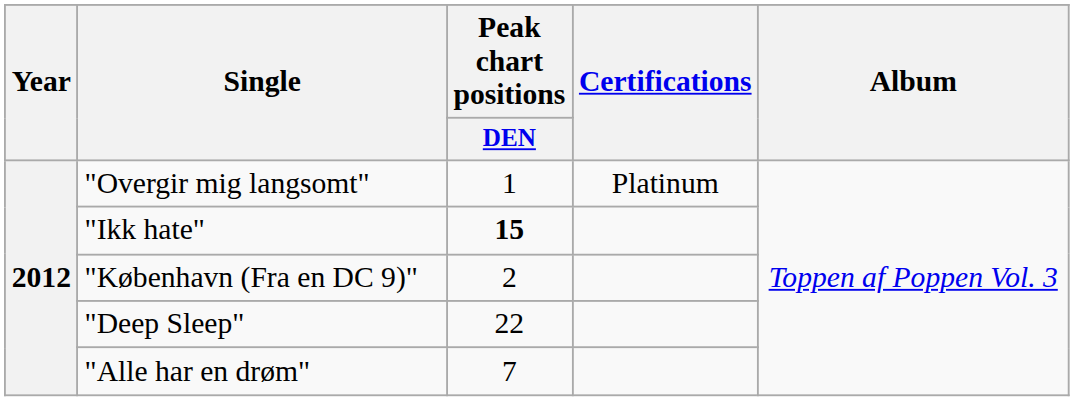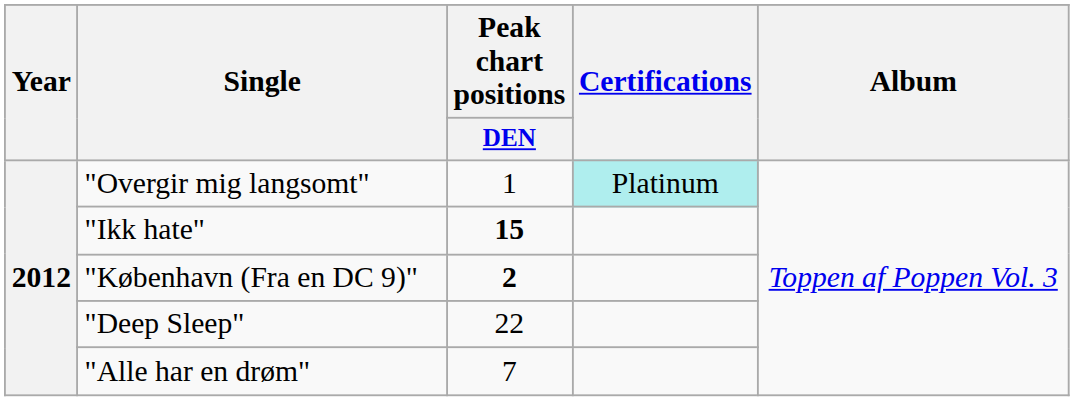(665, 183) no background -> (665, 183) paleturquoise background
(509, 276) normal -> (509, 276) bold
